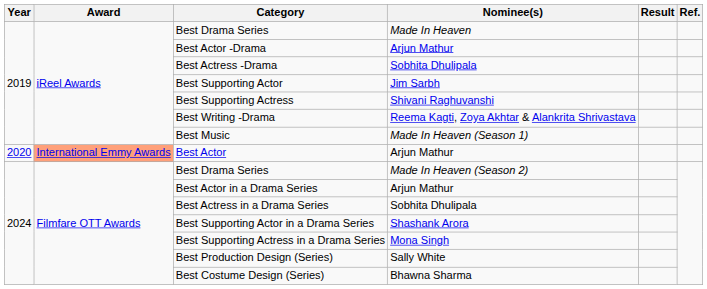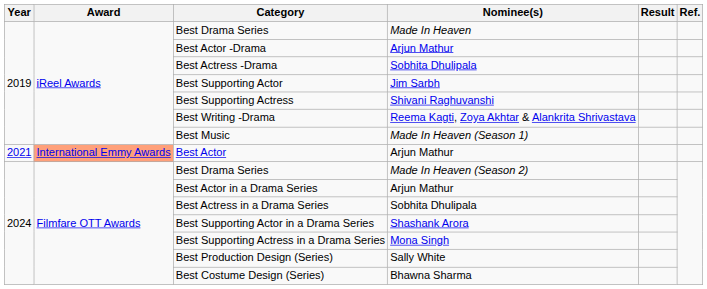(19, 153) 2020 -> (19, 153) 2021
